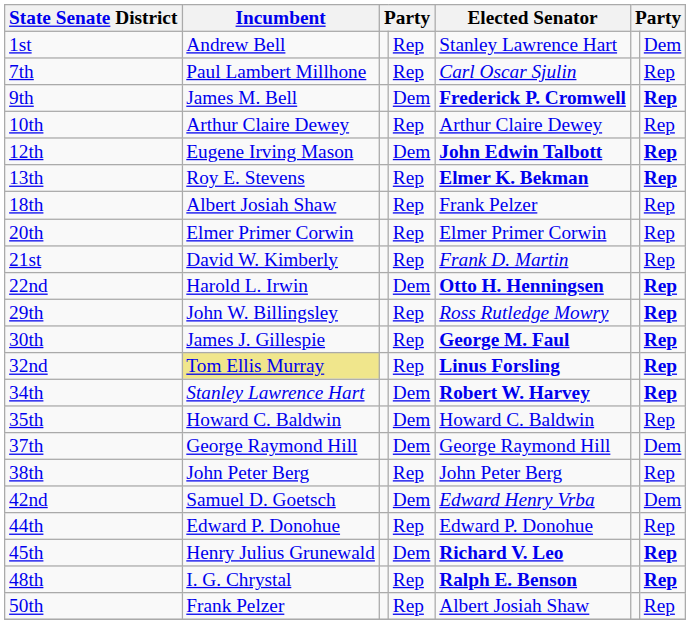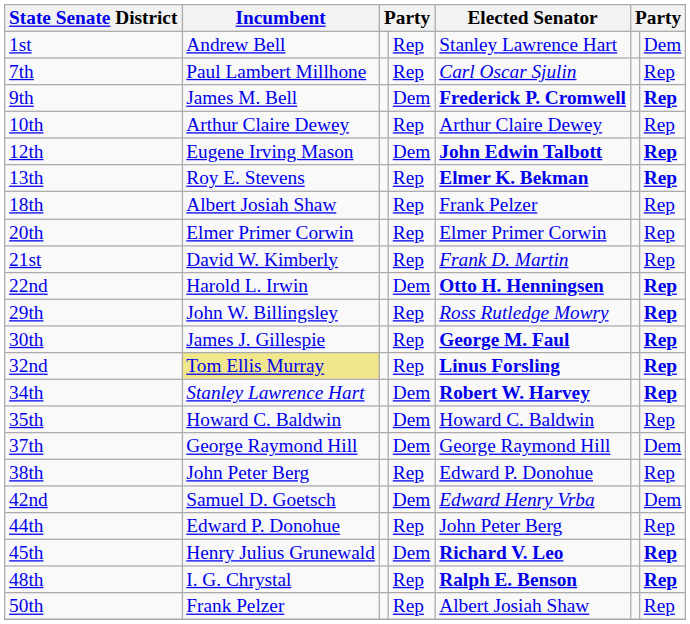(501, 472) John Peter Berg -> (516, 472) Edward P. Donohue
(516, 526) Edward P. Donohue -> (501, 526) John Peter Berg
